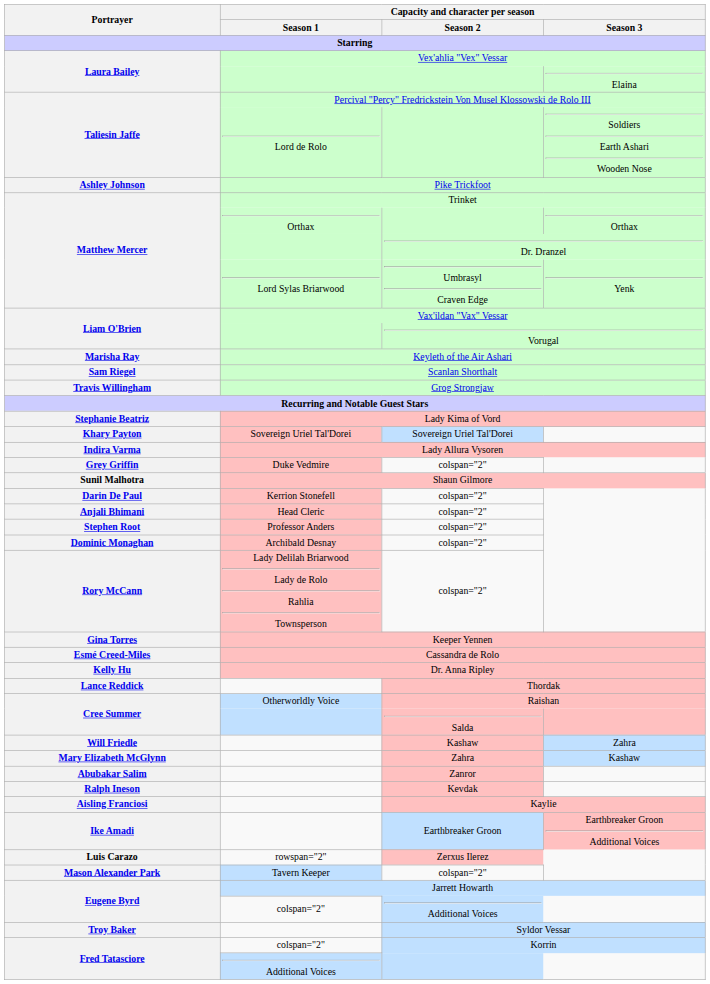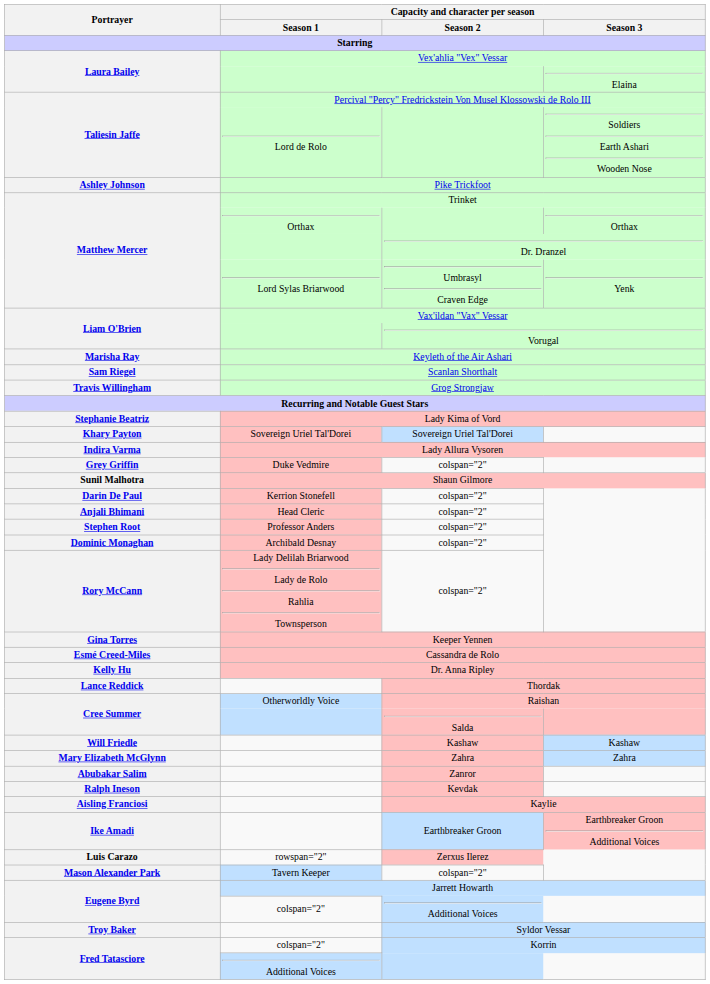(624, 742) Zahra -> (624, 742) Kashaw
(624, 758) Kashaw -> (624, 758) Zahra
